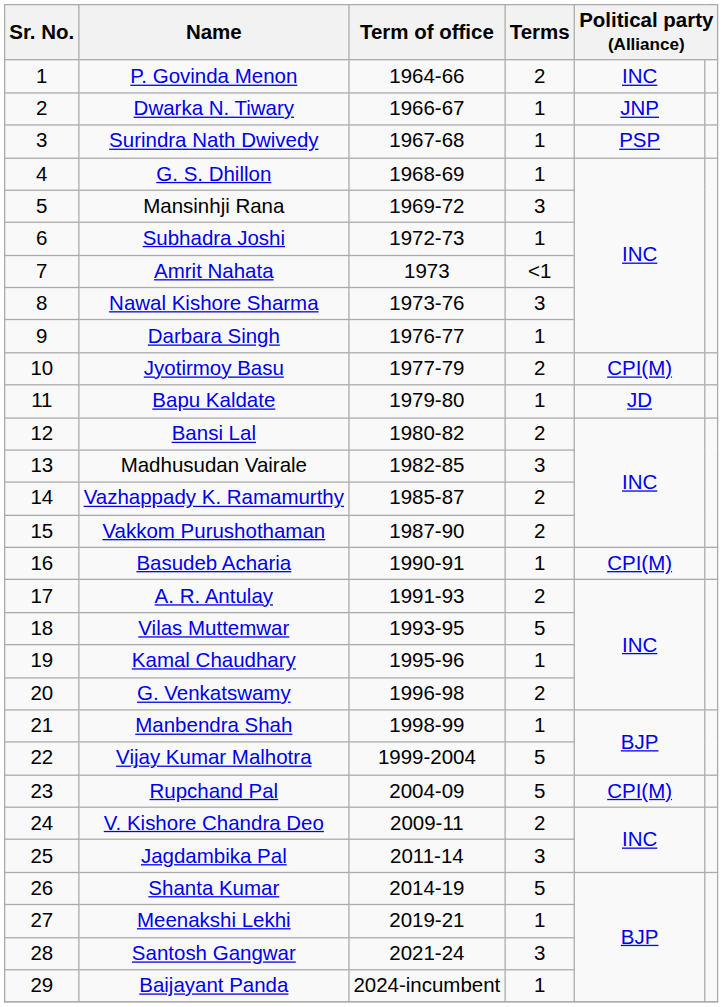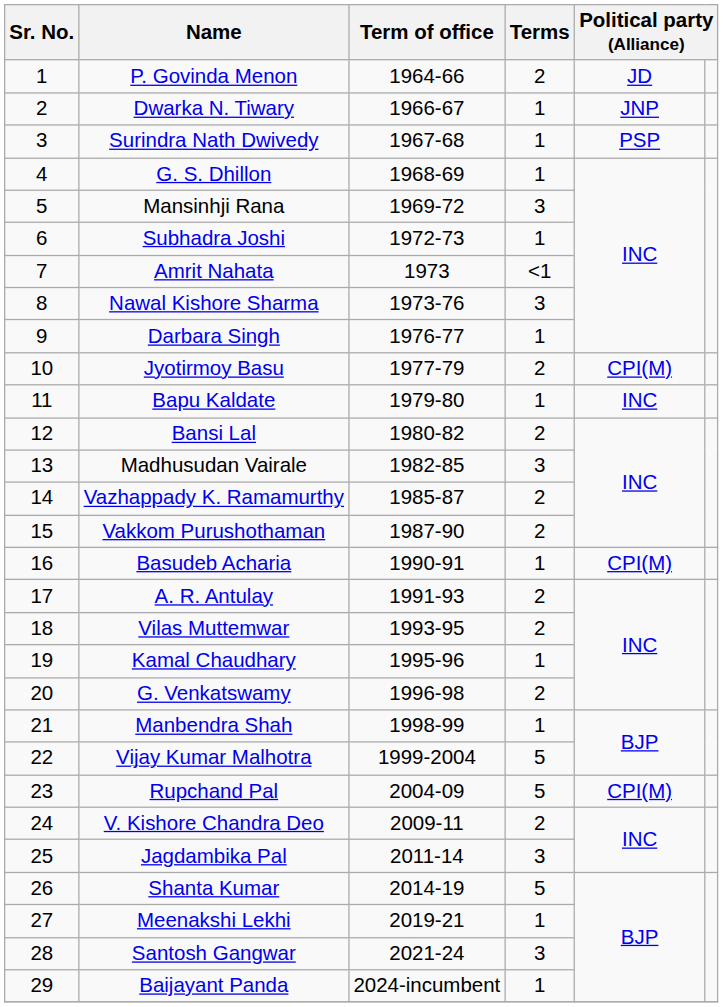(640, 76) INC -> (640, 76) JD
(640, 401) JD -> (640, 401) INC
(540, 628) 5 -> (540, 628) 2
